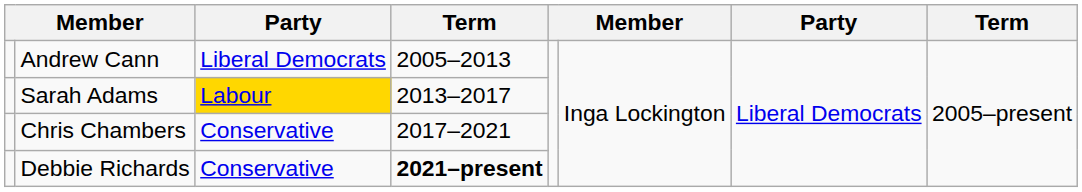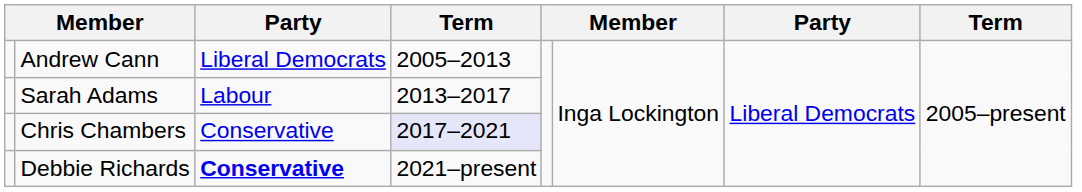(236, 95) gold background -> (236, 95) no background
(454, 131) no background -> (454, 131) lavender background
(267, 167) normal -> (272, 167) bold
(470, 167) bold -> (466, 167) normal
